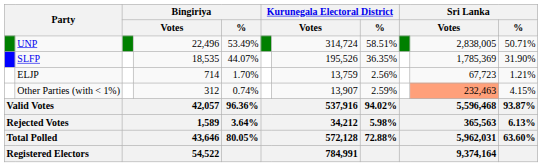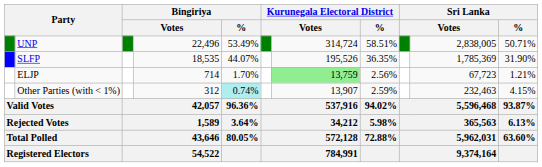(344, 75) no background -> (344, 75) lightgreen background
(246, 91) no background -> (246, 91) paleturquoise background
(480, 91) lightsalmon background -> (480, 91) no background
